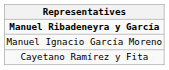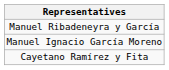(84, 27) bold -> (84, 27) normal
